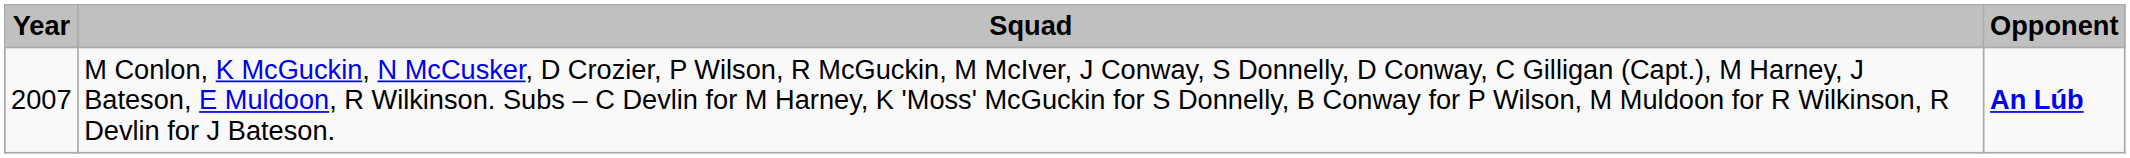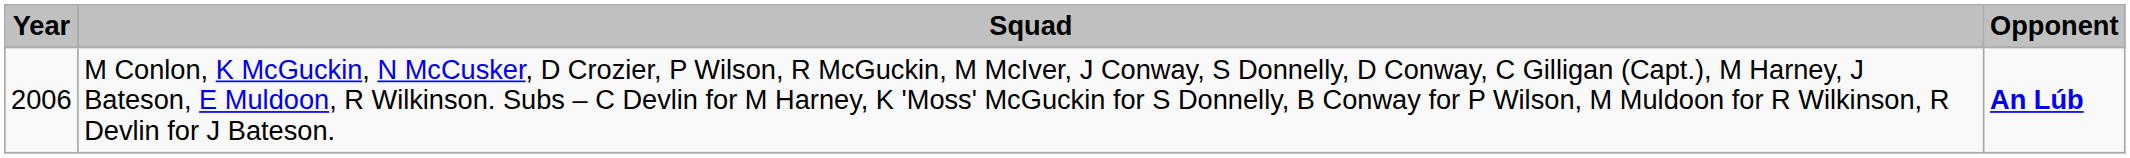(41, 99) 2007 -> (41, 99) 2006
